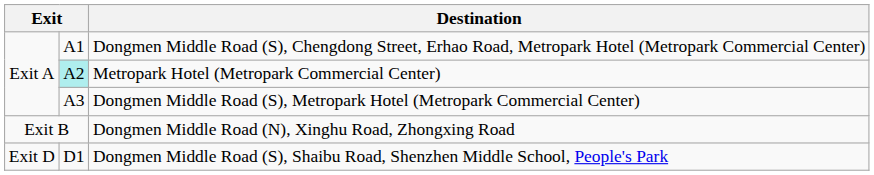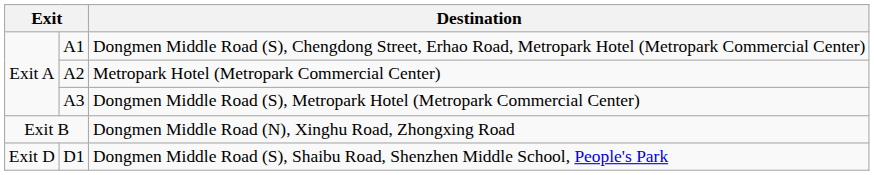(74, 73) paleturquoise background -> (74, 73) no background
